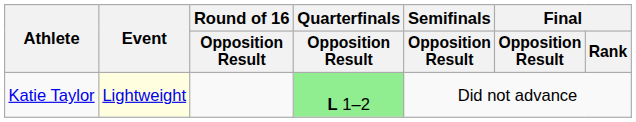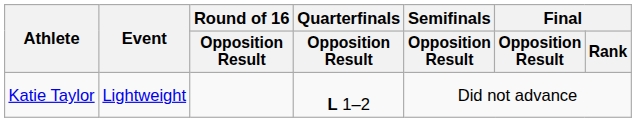(144, 95) lightyellow background -> (144, 95) no background
(349, 105) lightgreen background -> (349, 105) no background
